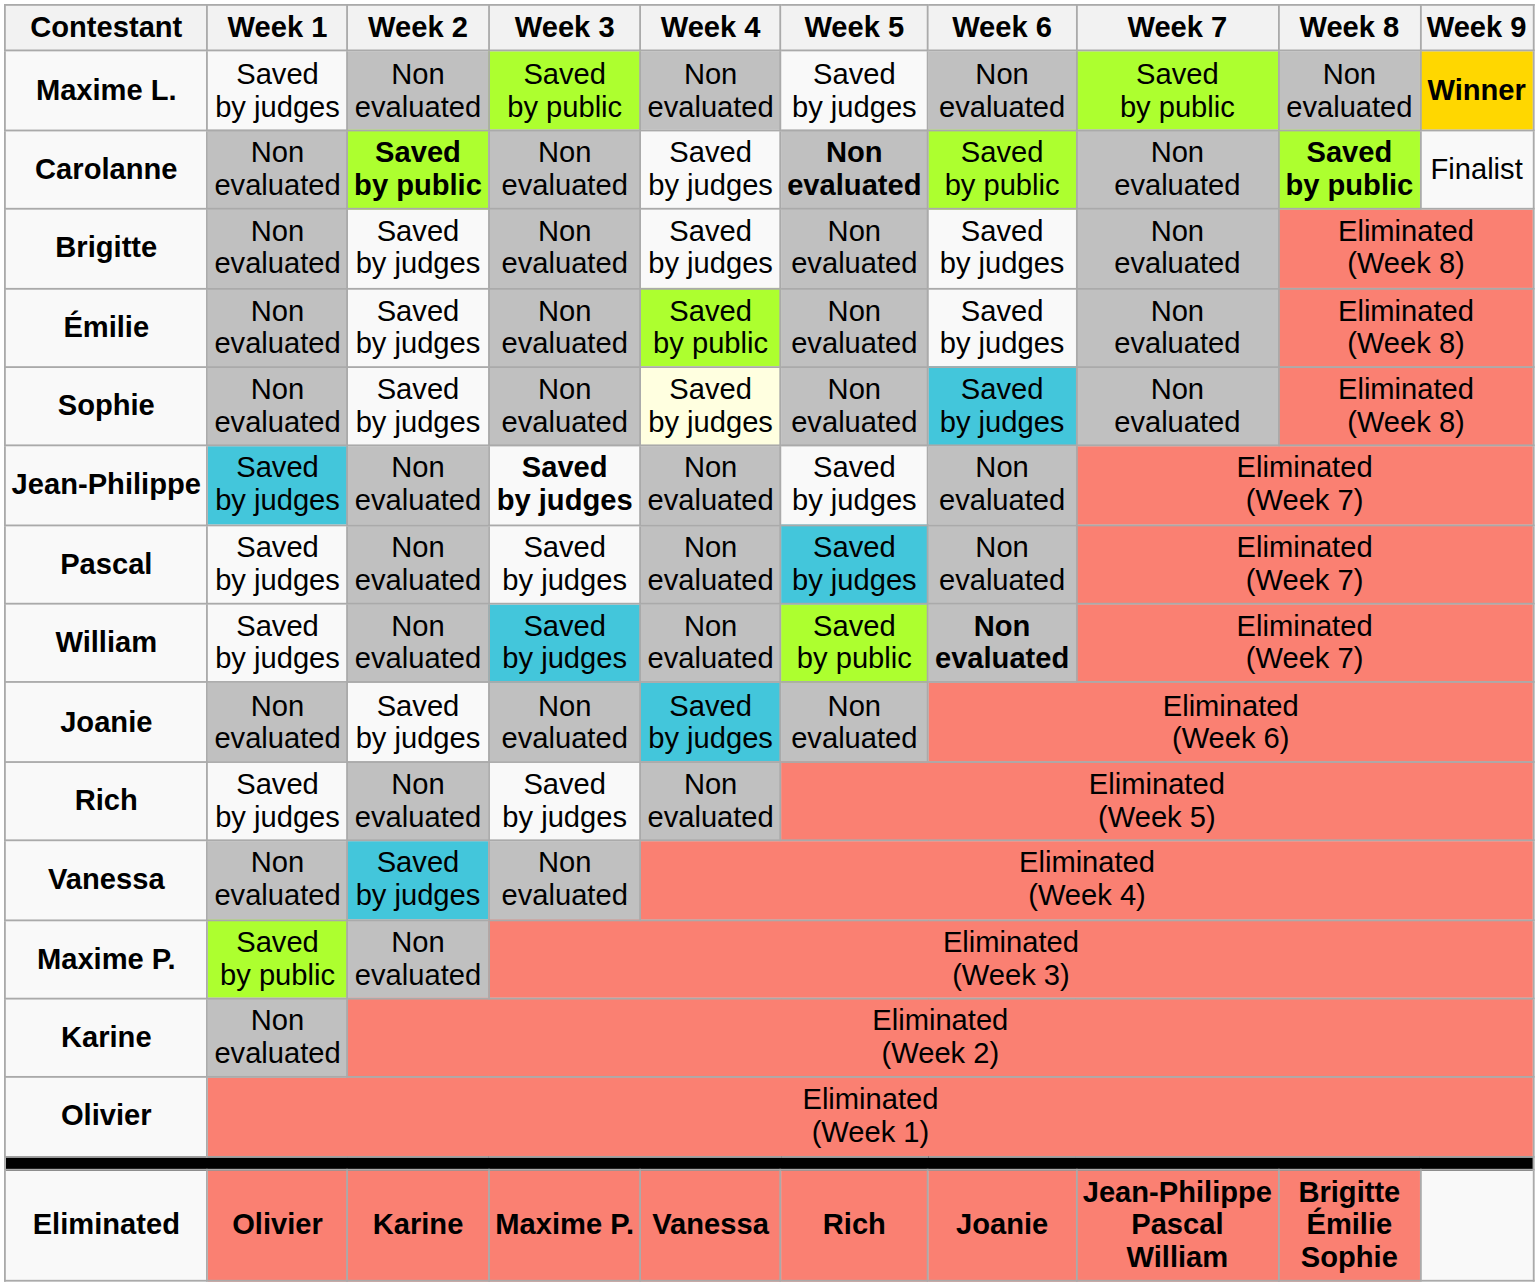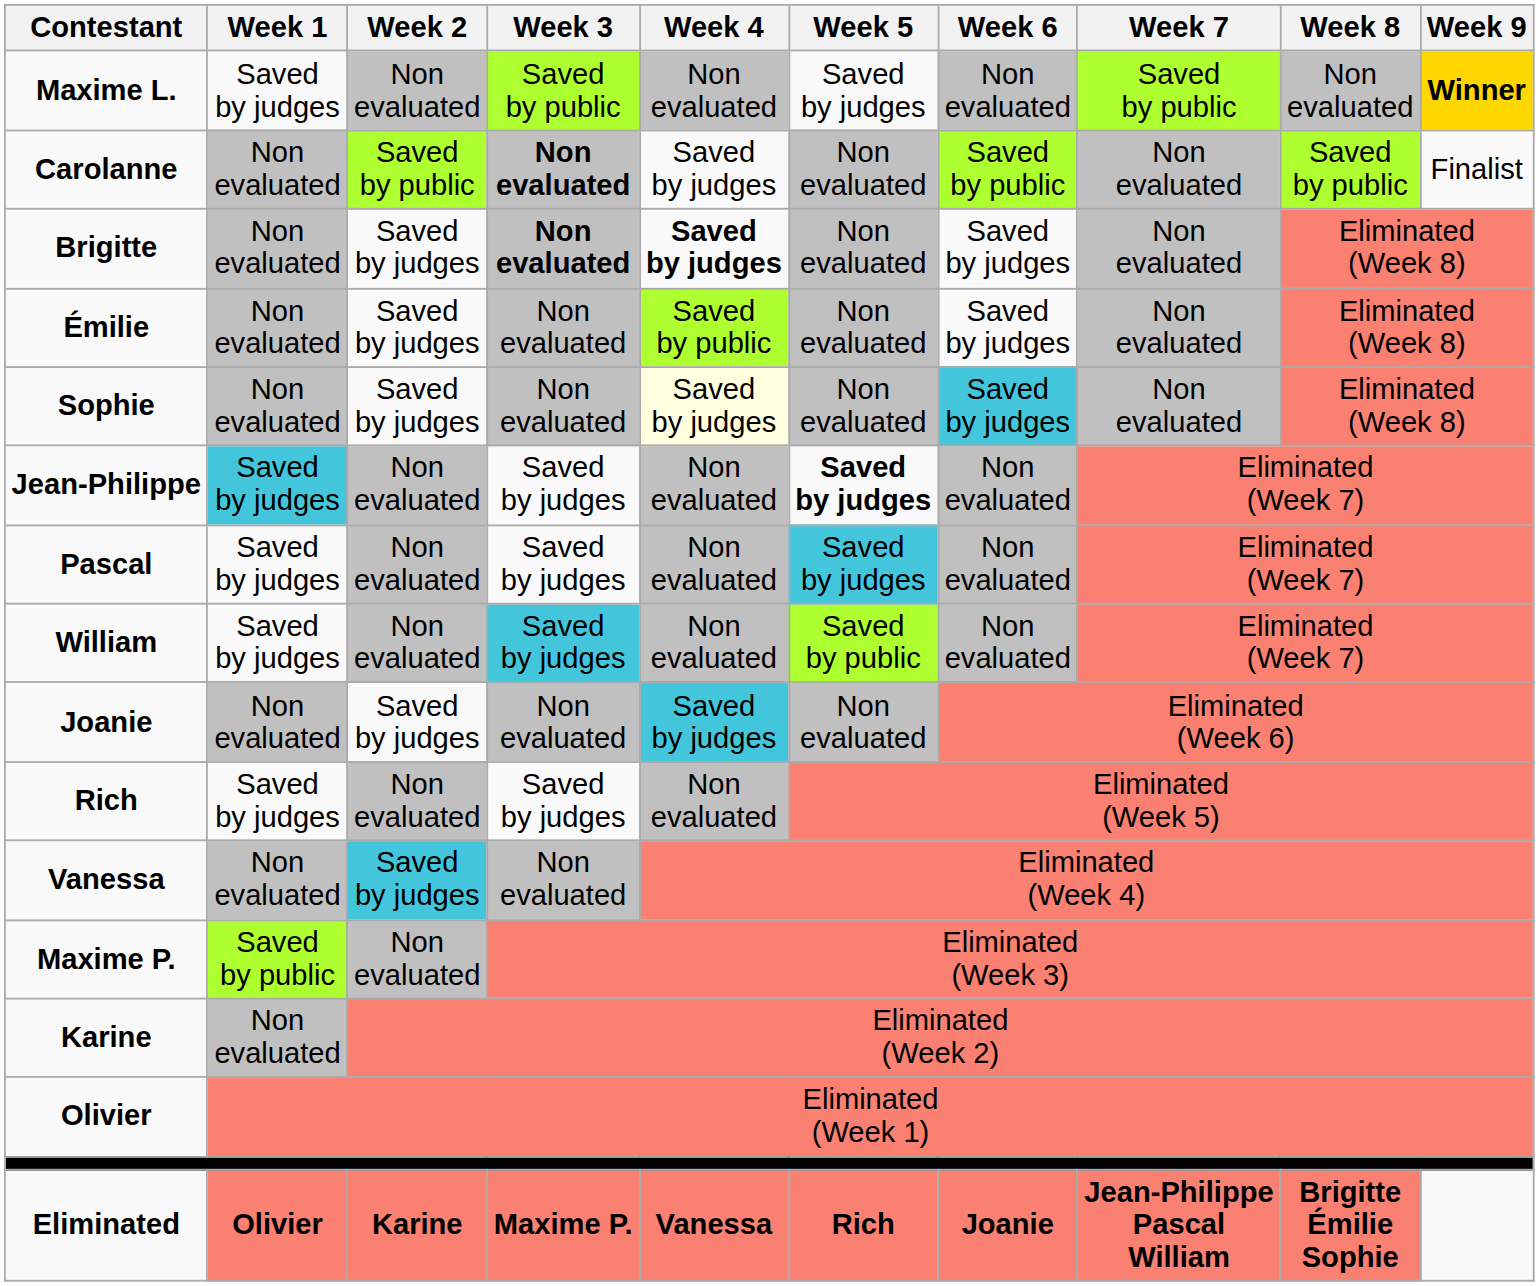(418, 169) bold -> (417, 169) normal
(565, 169) normal -> (563, 169) bold
(854, 169) bold -> (863, 169) normal
(1349, 169) bold -> (1350, 169) normal
(565, 248) normal -> (563, 248) bold
(711, 248) normal -> (714, 248) bold
(565, 484) bold -> (563, 484) normal
(854, 484) normal -> (863, 484) bold
(1002, 642) bold -> (1008, 642) normal
